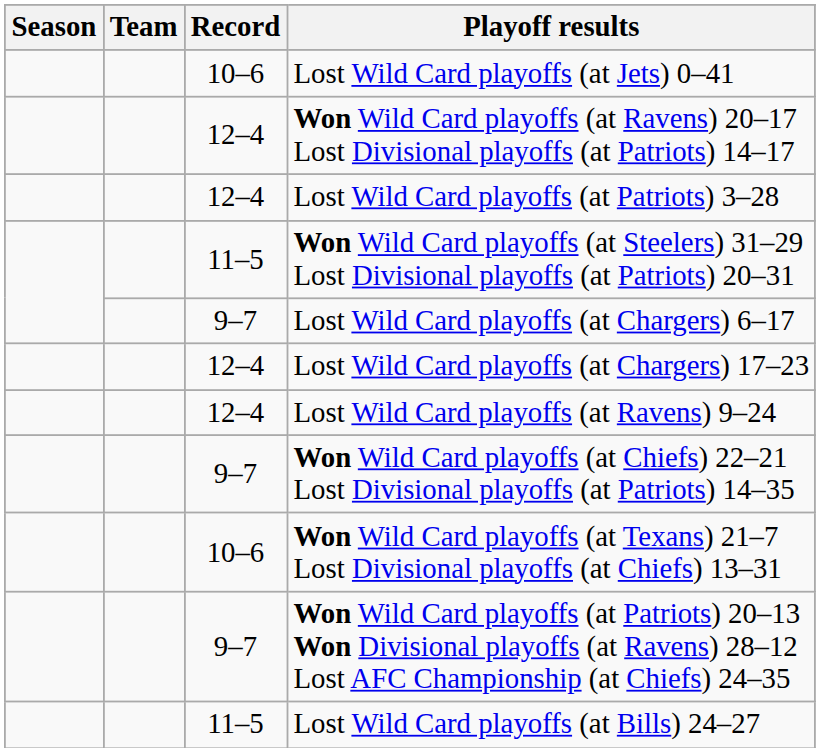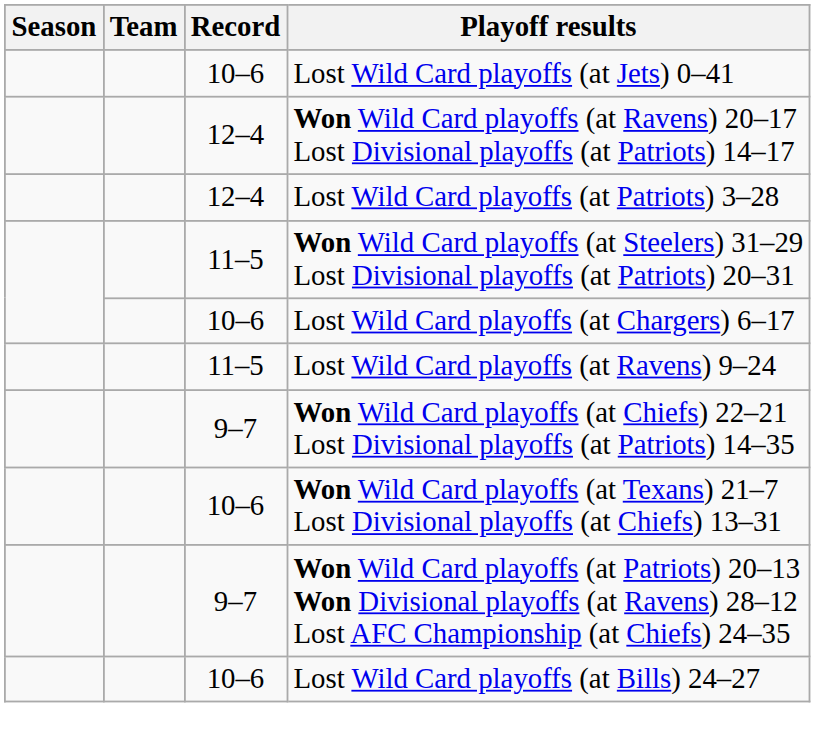(235, 320) 9–7 -> (235, 320) 10–6
- row: (551, 366)
(235, 411) 12–4 -> (235, 366) 11–5
(235, 724) 11–5 -> (235, 678) 10–6
